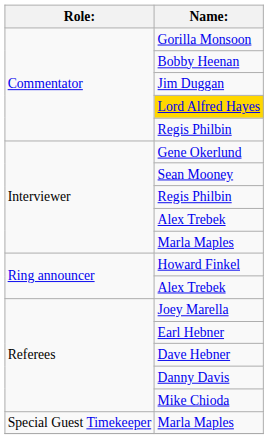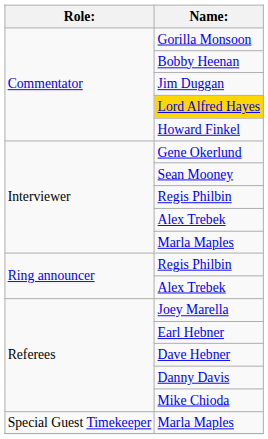(195, 129) Regis Philbin -> (199, 129) Howard Finkel
(199, 264) Howard Finkel -> (195, 264) Regis Philbin
